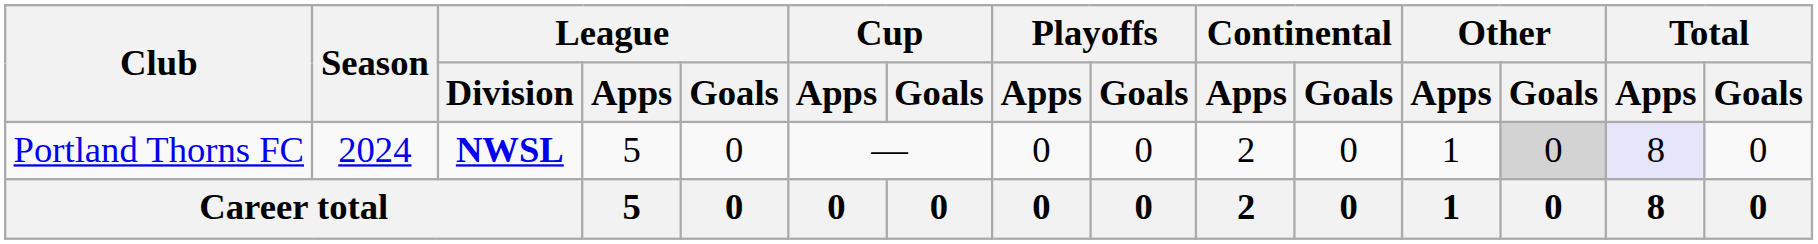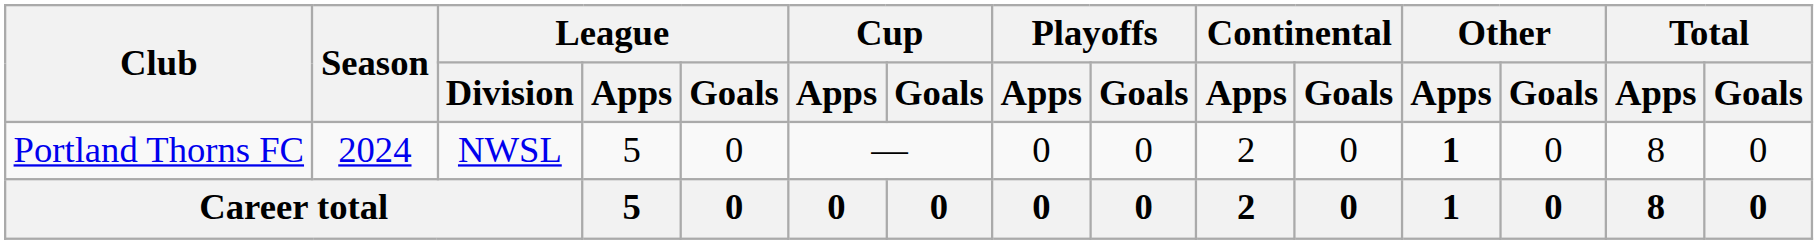(510, 149) bold -> (510, 149) normal
(1451, 149) normal -> (1451, 149) bold
(1553, 149) lightgrey background -> (1553, 149) no background
(1656, 149) lavender background -> (1656, 149) no background
